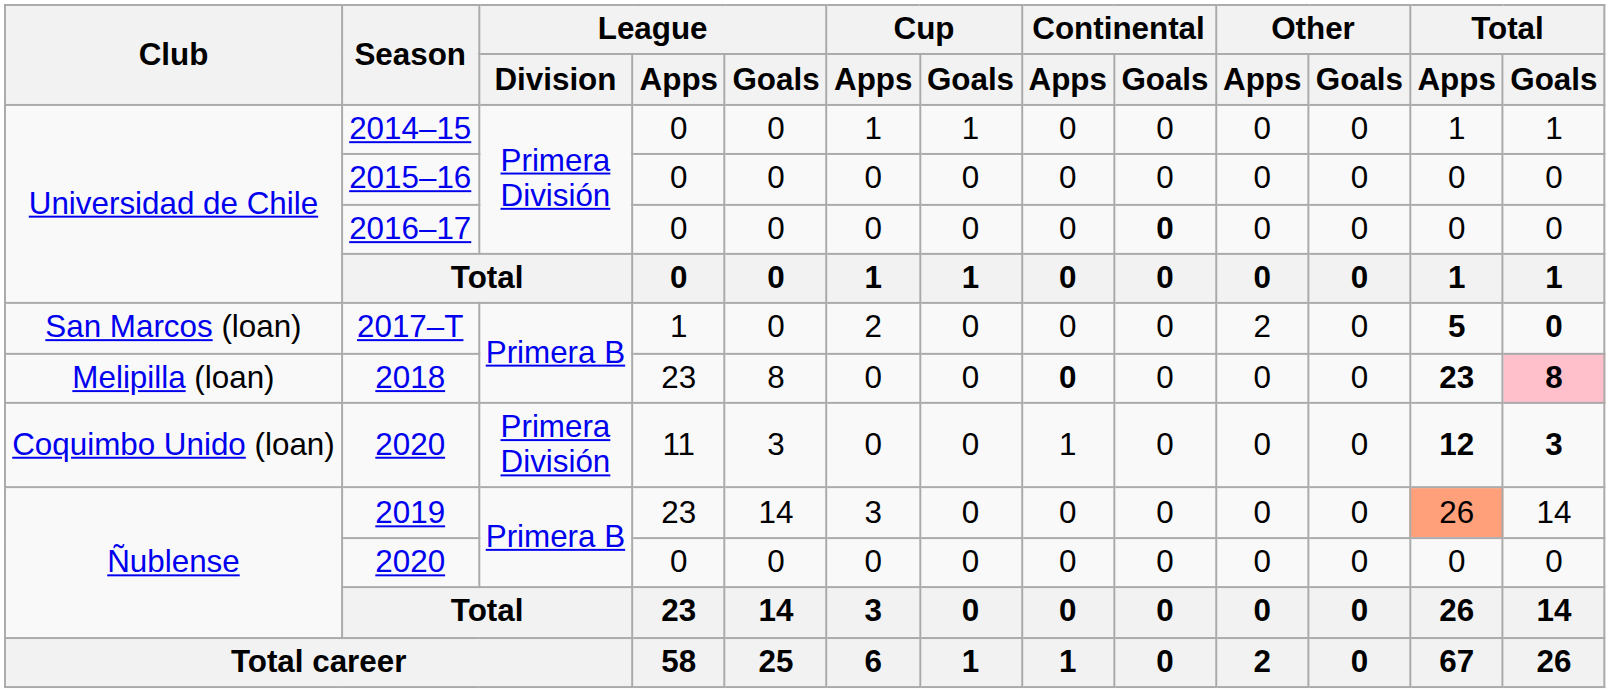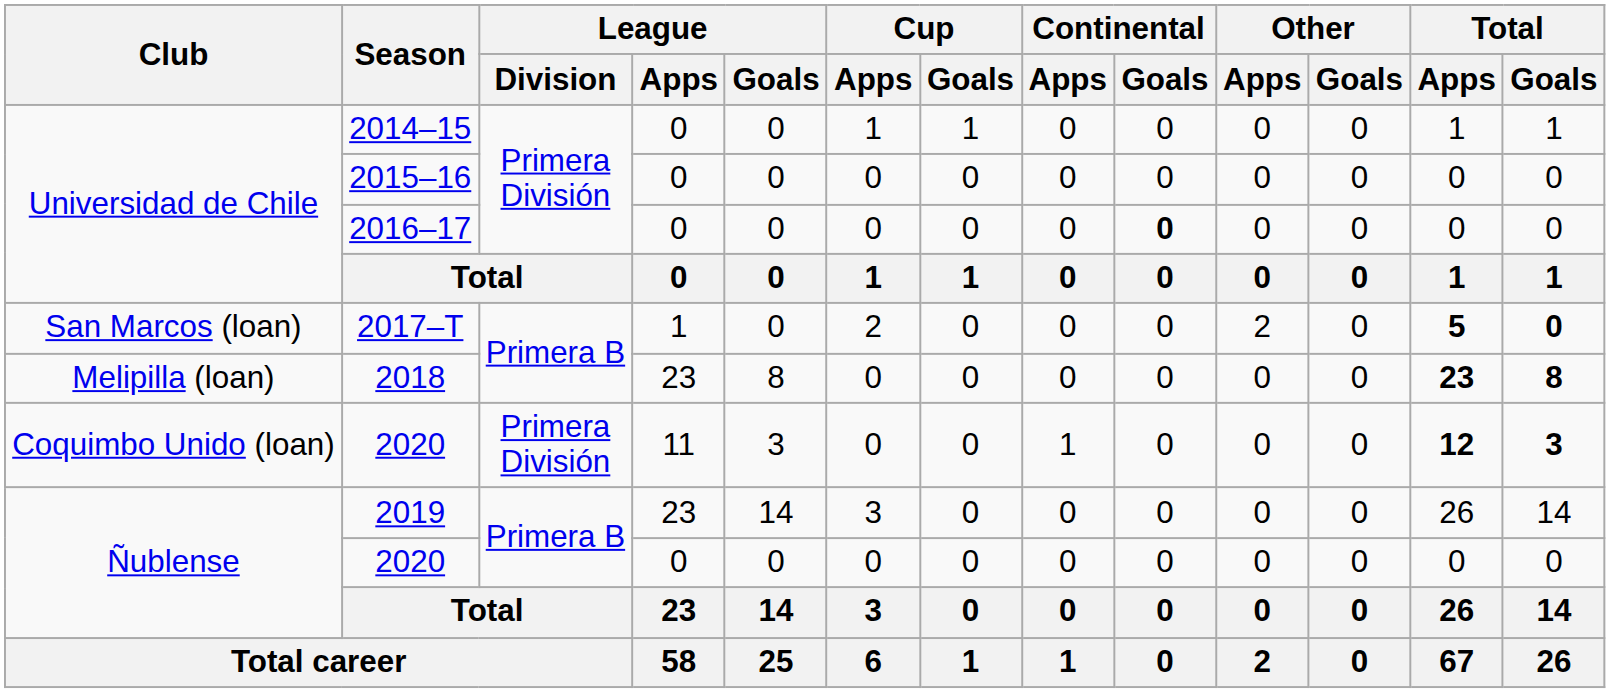(1068, 377) bold -> (1068, 377) normal
(1554, 377) pink background -> (1554, 377) no background
(1457, 512) lightsalmon background -> (1457, 512) no background
